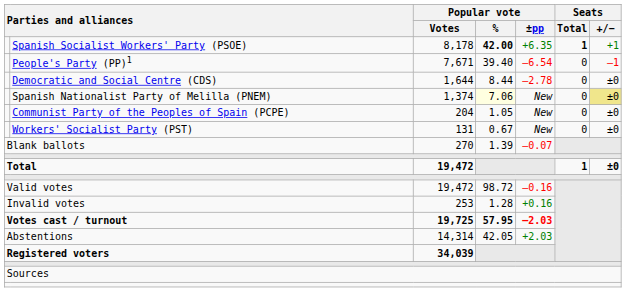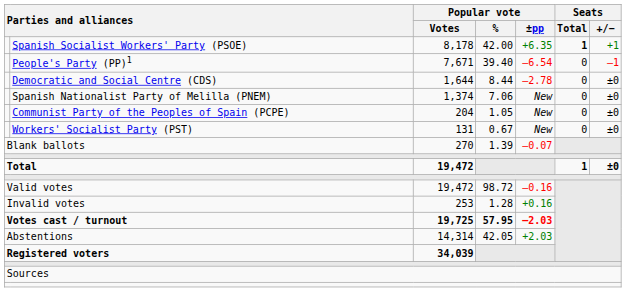(498, 45) bold -> (498, 45) normal
(501, 97) lightyellow background -> (501, 97) no background
(613, 97) khaki background -> (613, 97) no background
